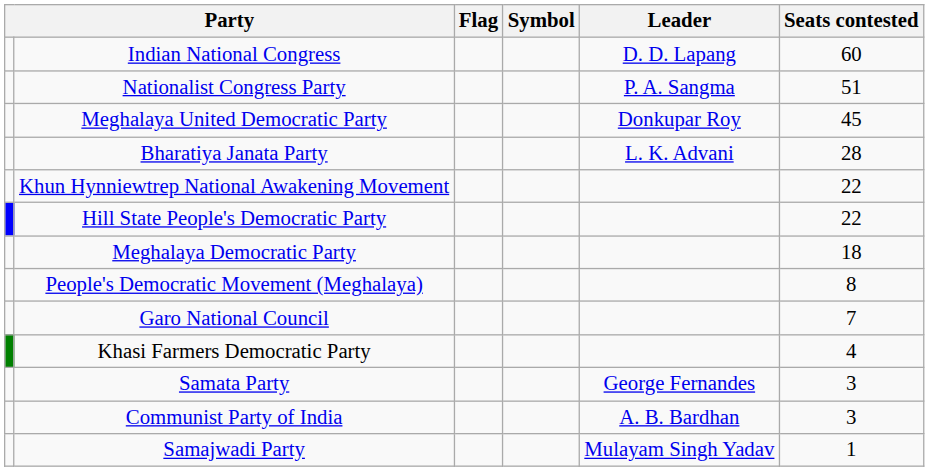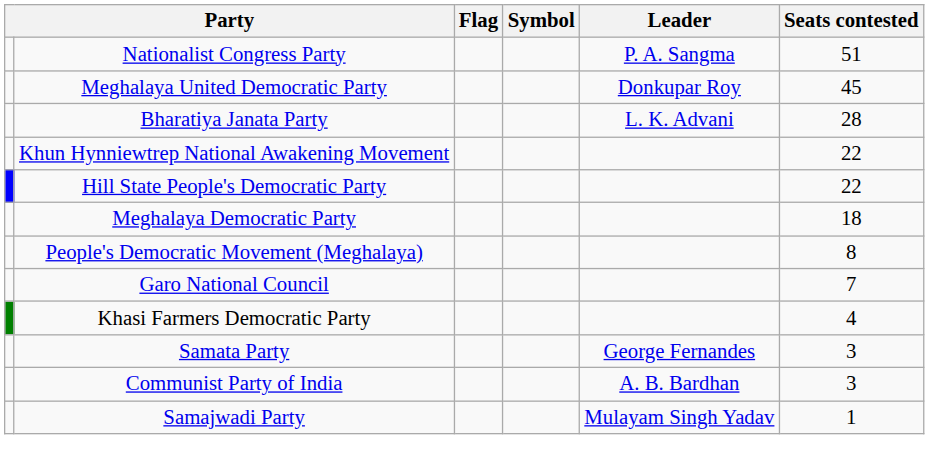- row: (234, 53)
